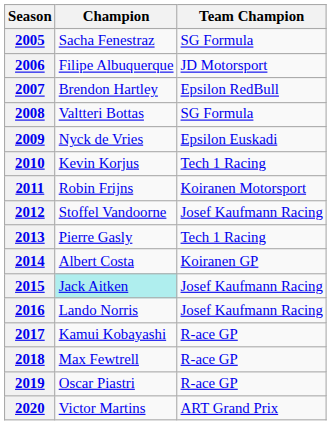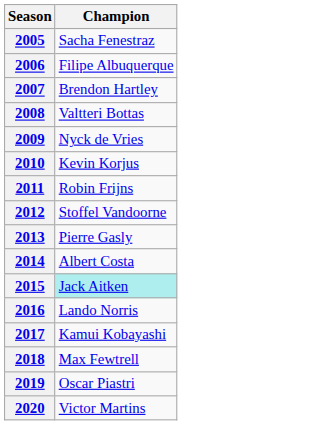- column: (252, 16)
